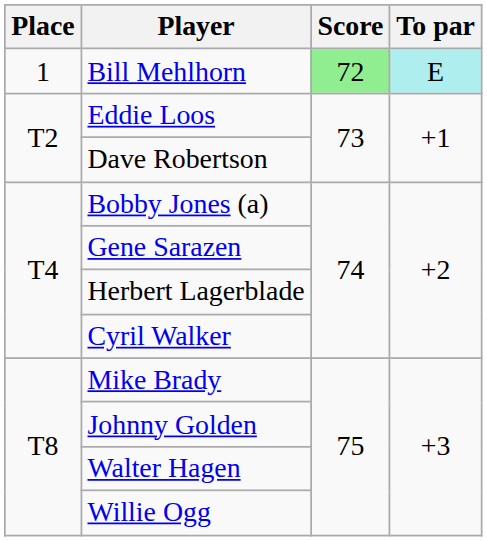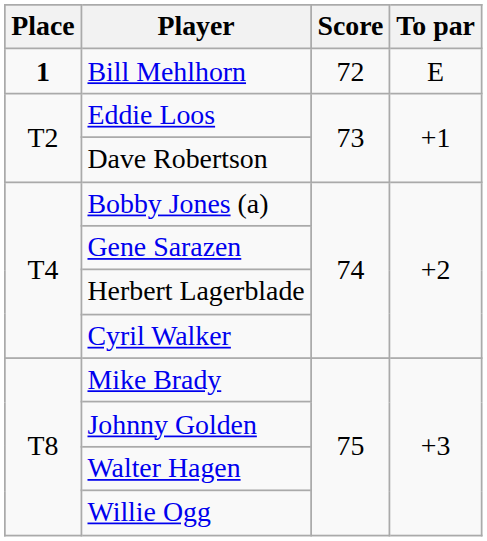(43, 70) normal -> (43, 70) bold
(350, 70) lightgreen background -> (350, 70) no background
(436, 70) paleturquoise background -> (436, 70) no background
